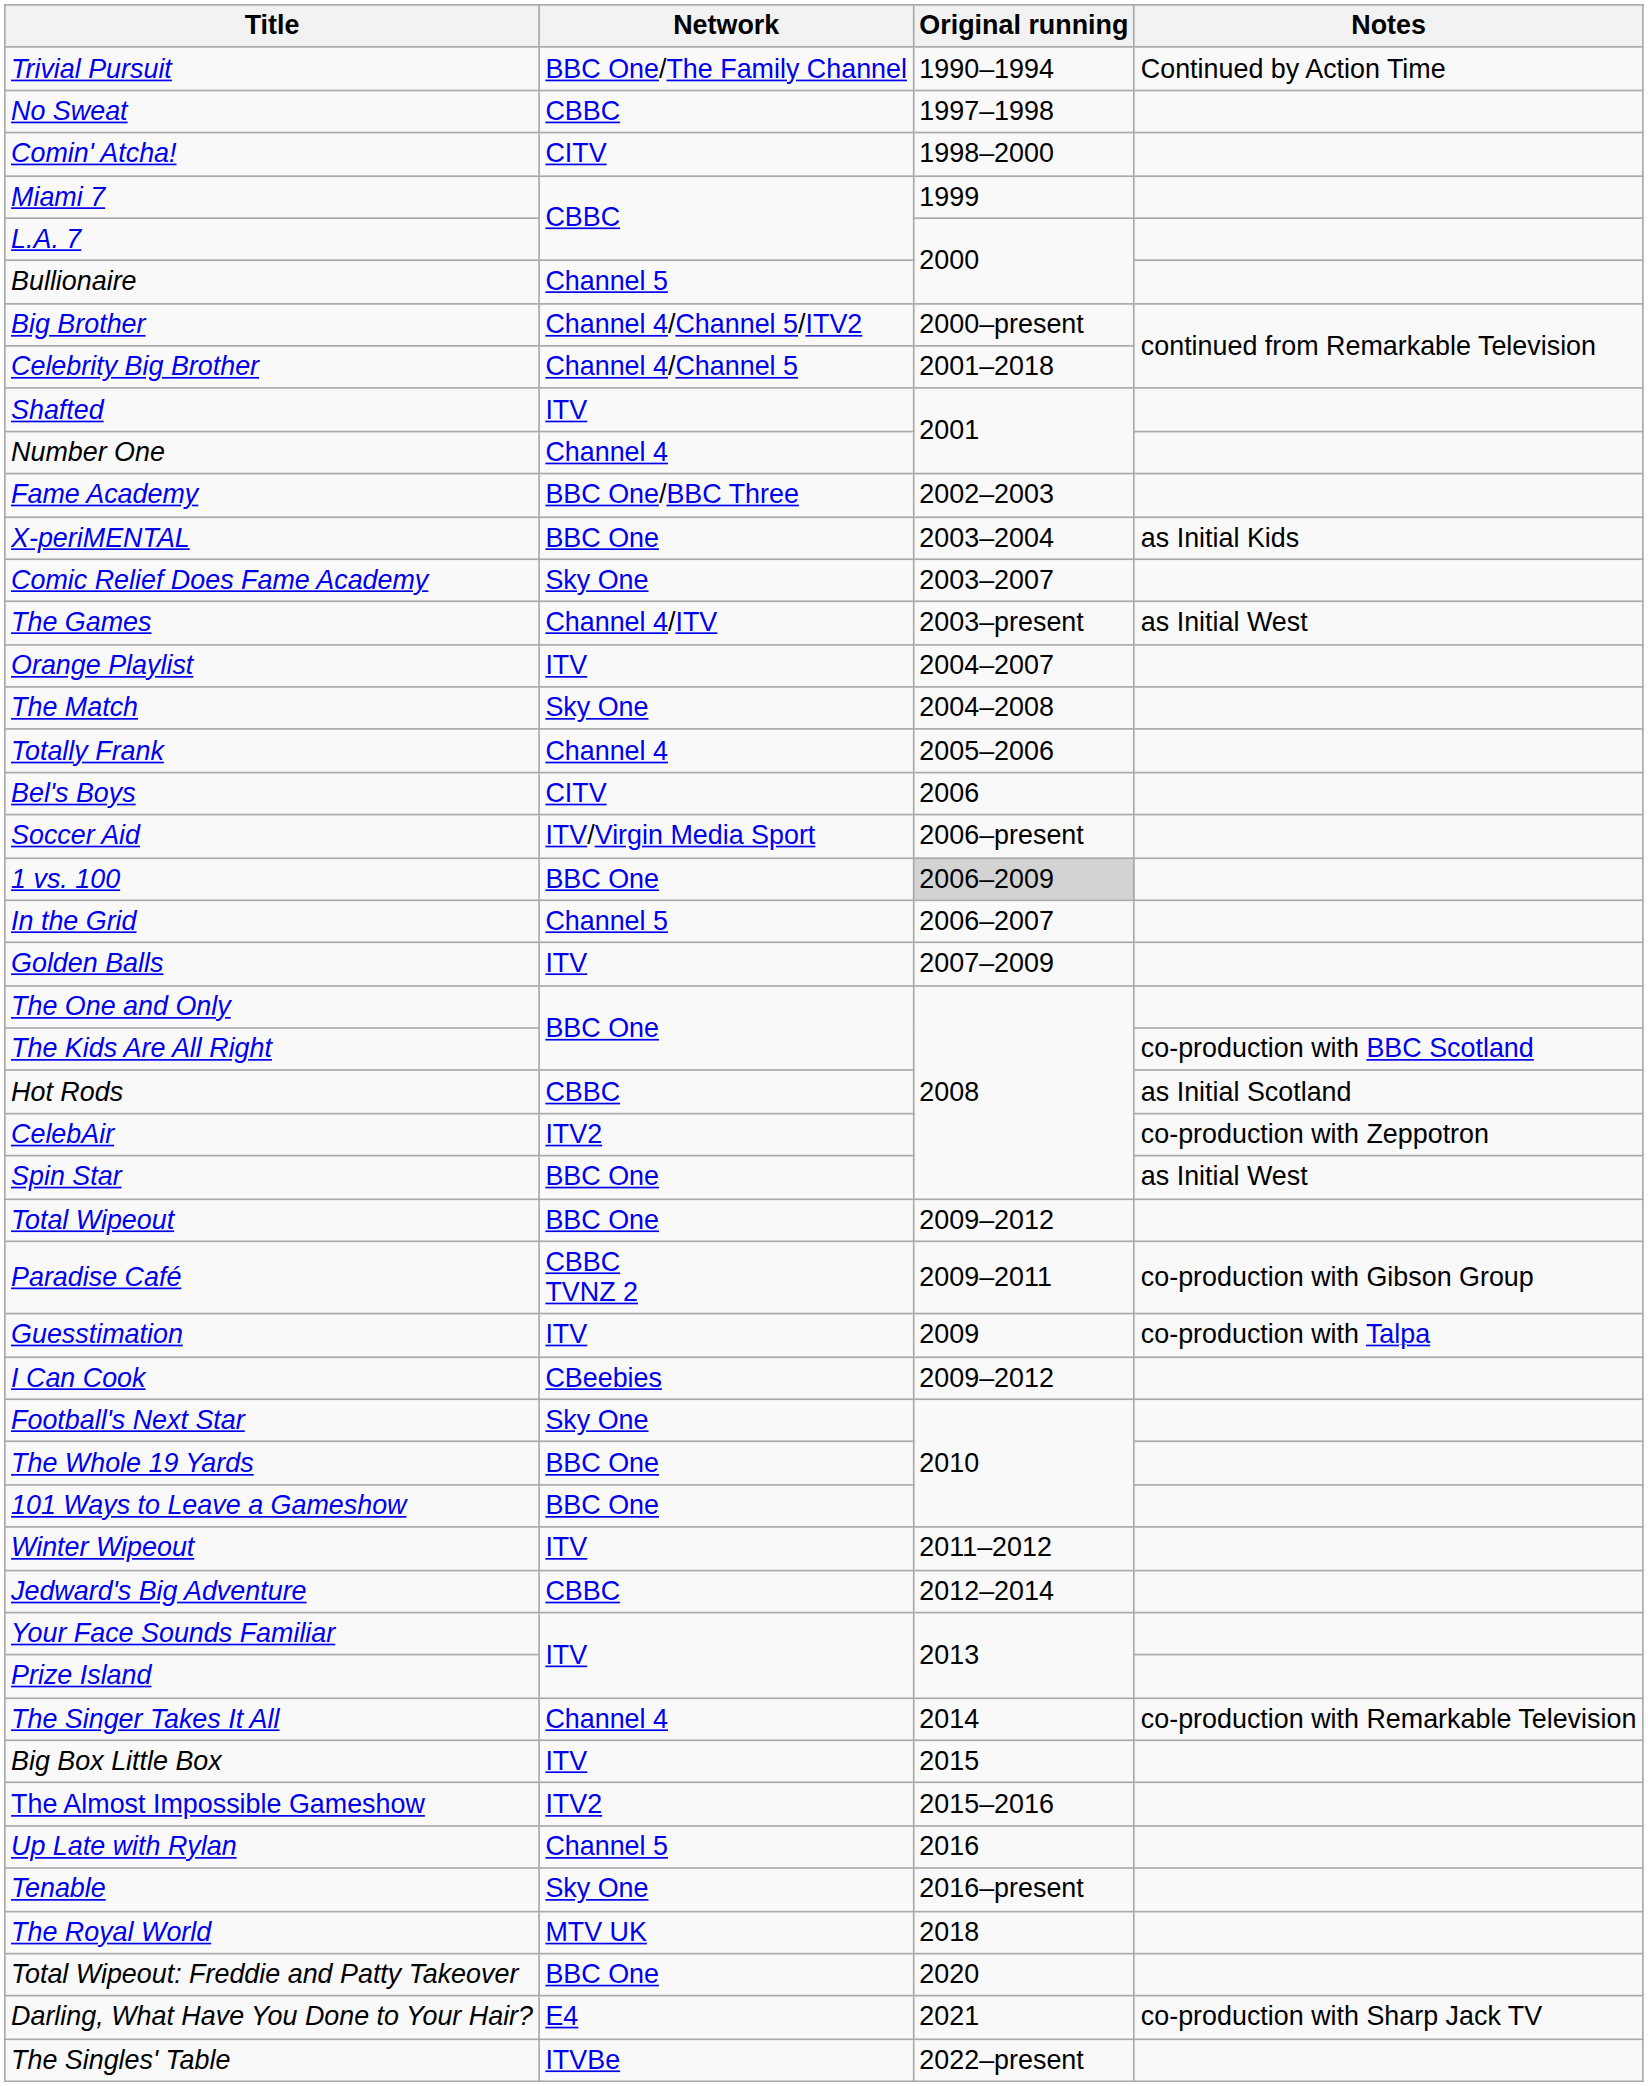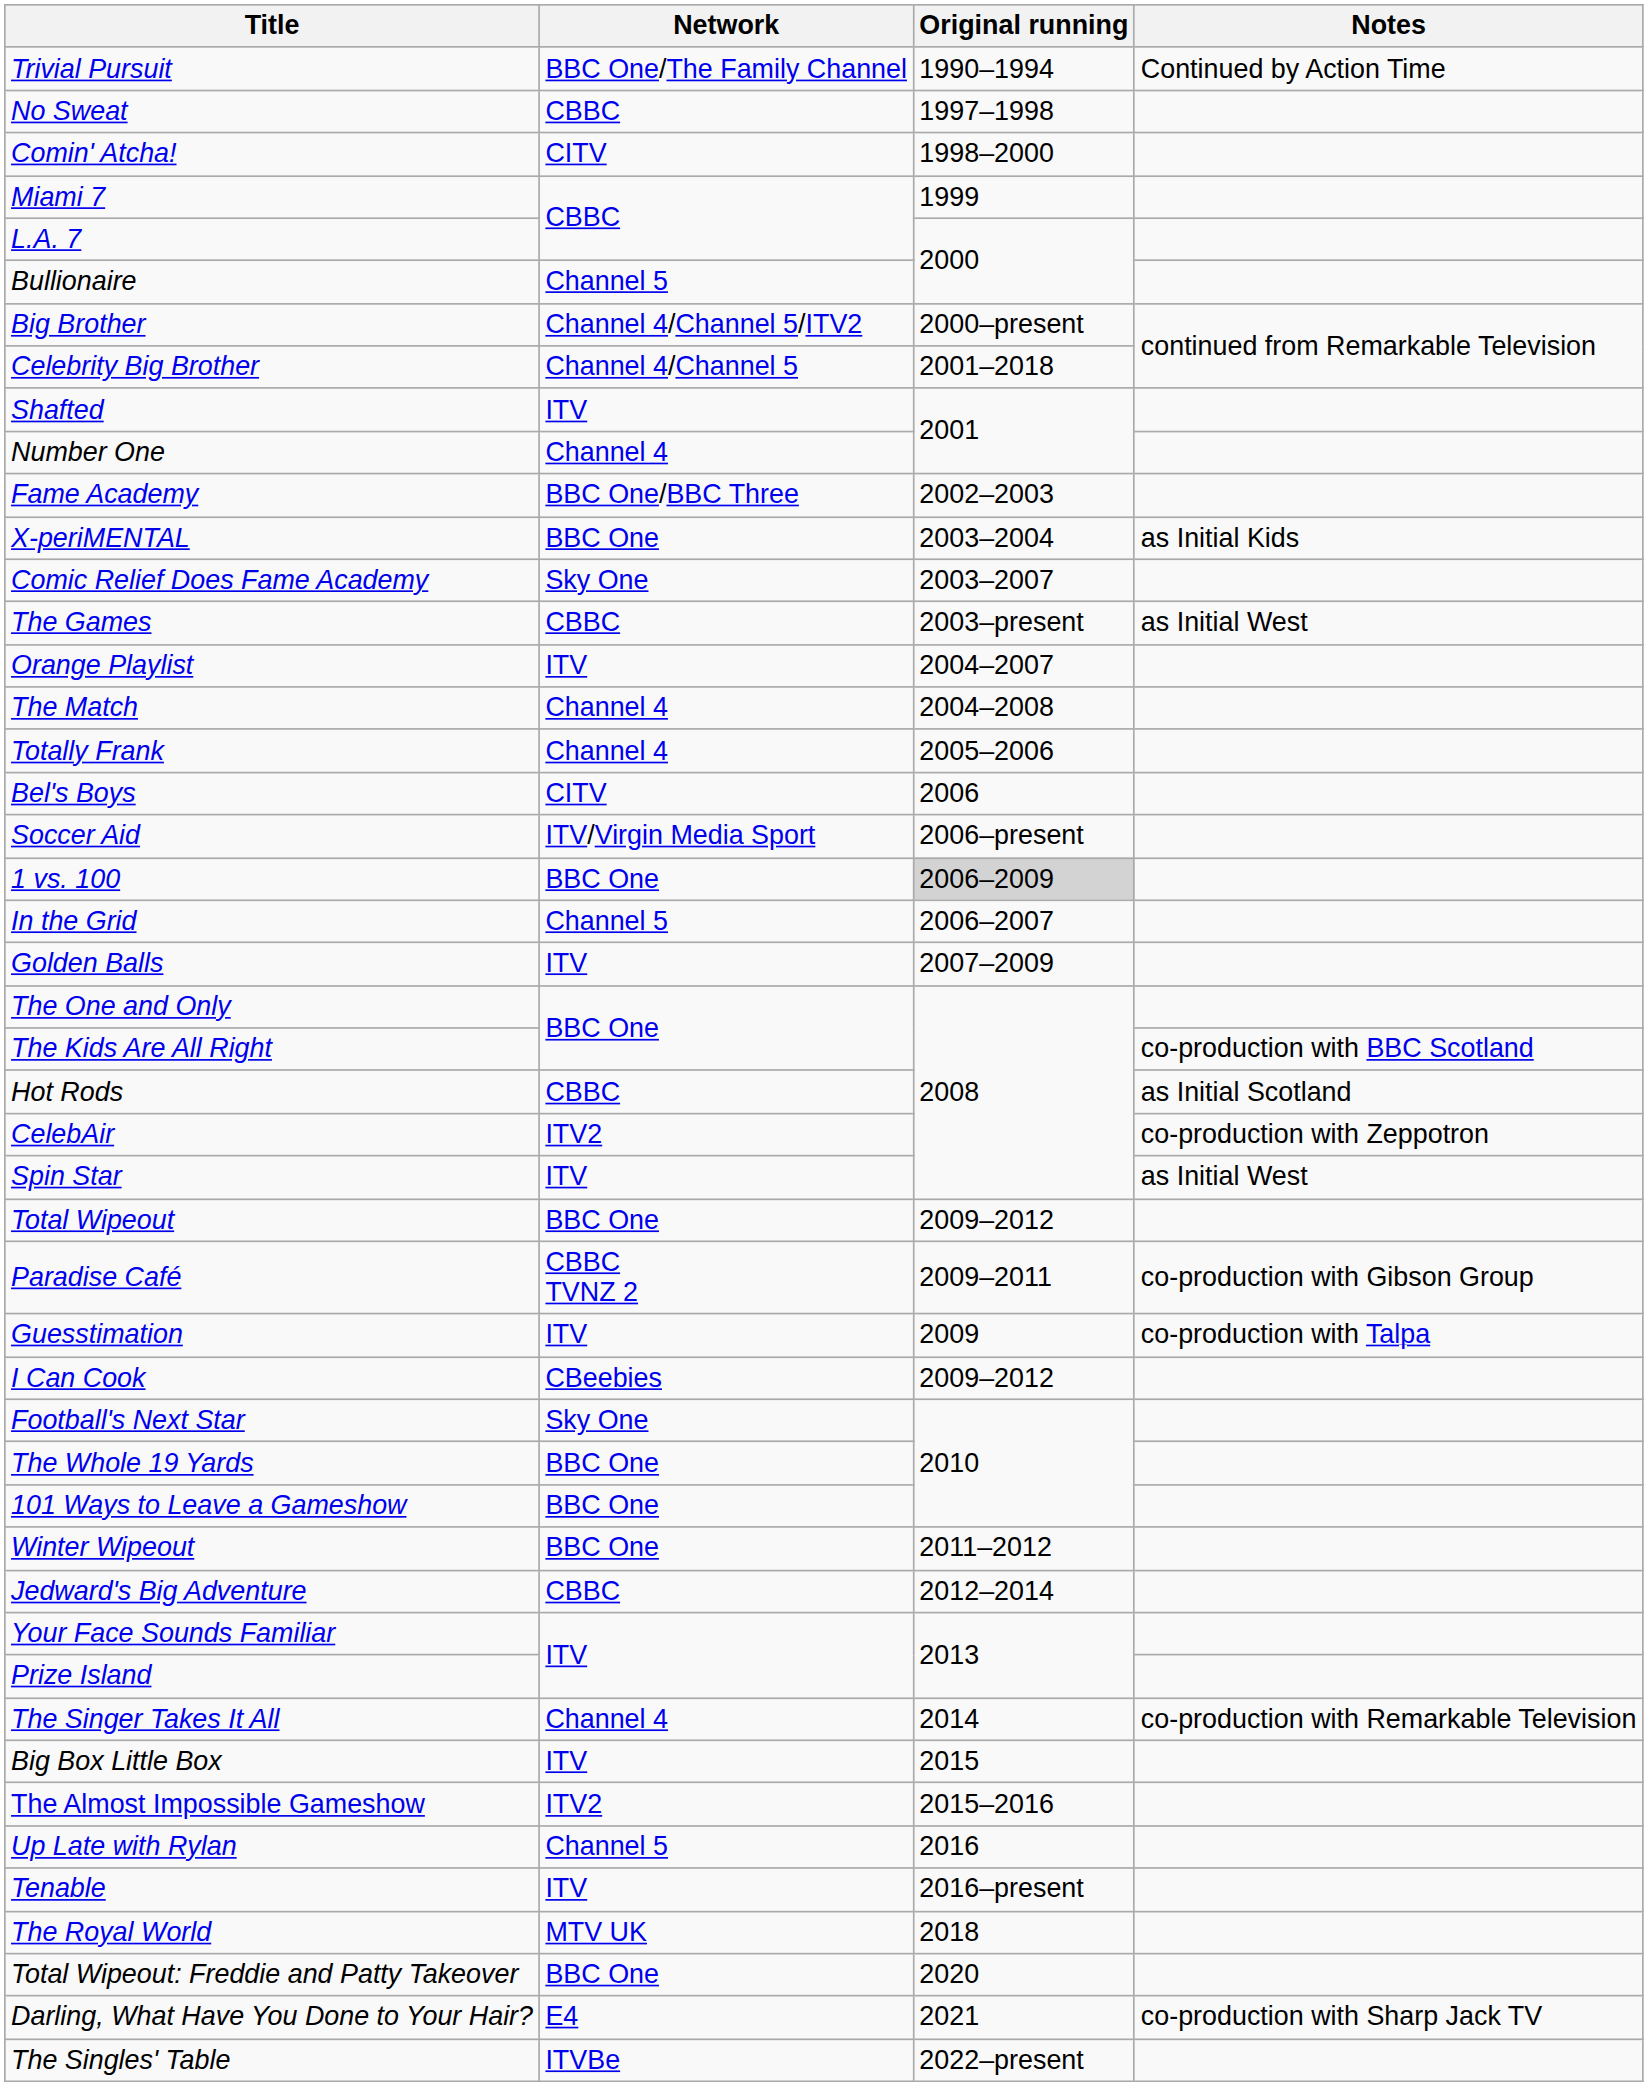(631, 622) Channel 4/ITV -> (583, 622) CBBC
(597, 707) Sky One -> (607, 707) Channel 4
(602, 1176) BBC One -> (566, 1176) ITV
(566, 1548) ITV -> (602, 1548) BBC One
(597, 1889) Sky One -> (566, 1889) ITV
